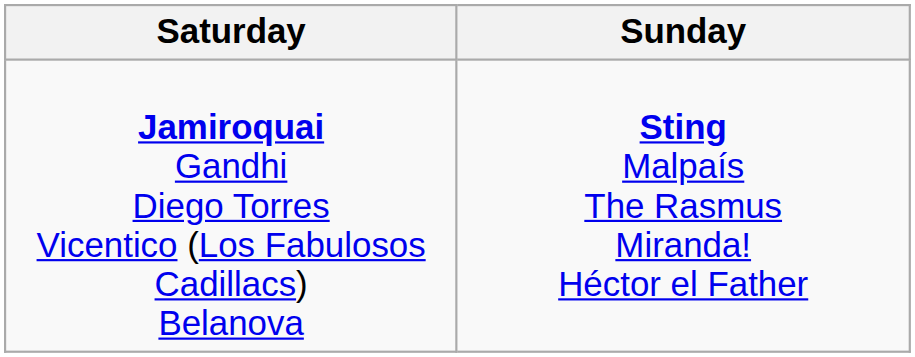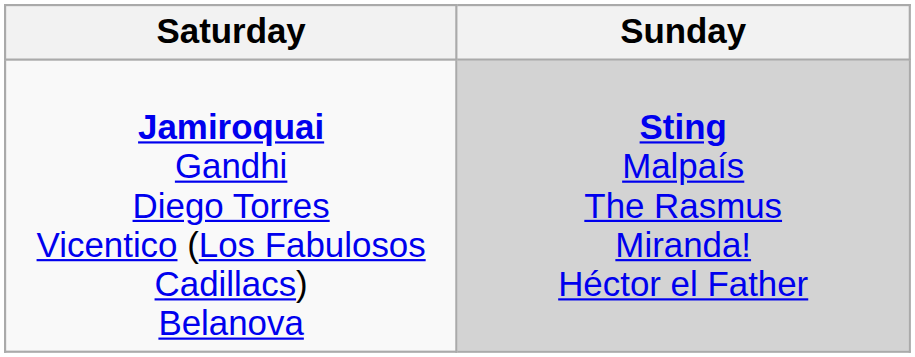(683, 205) no background -> (683, 205) lightgrey background
